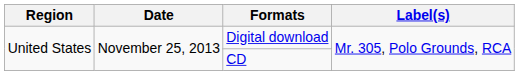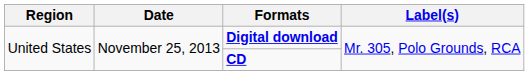(277, 37) normal -> (282, 37) bold
(236, 59) normal -> (236, 59) bold
